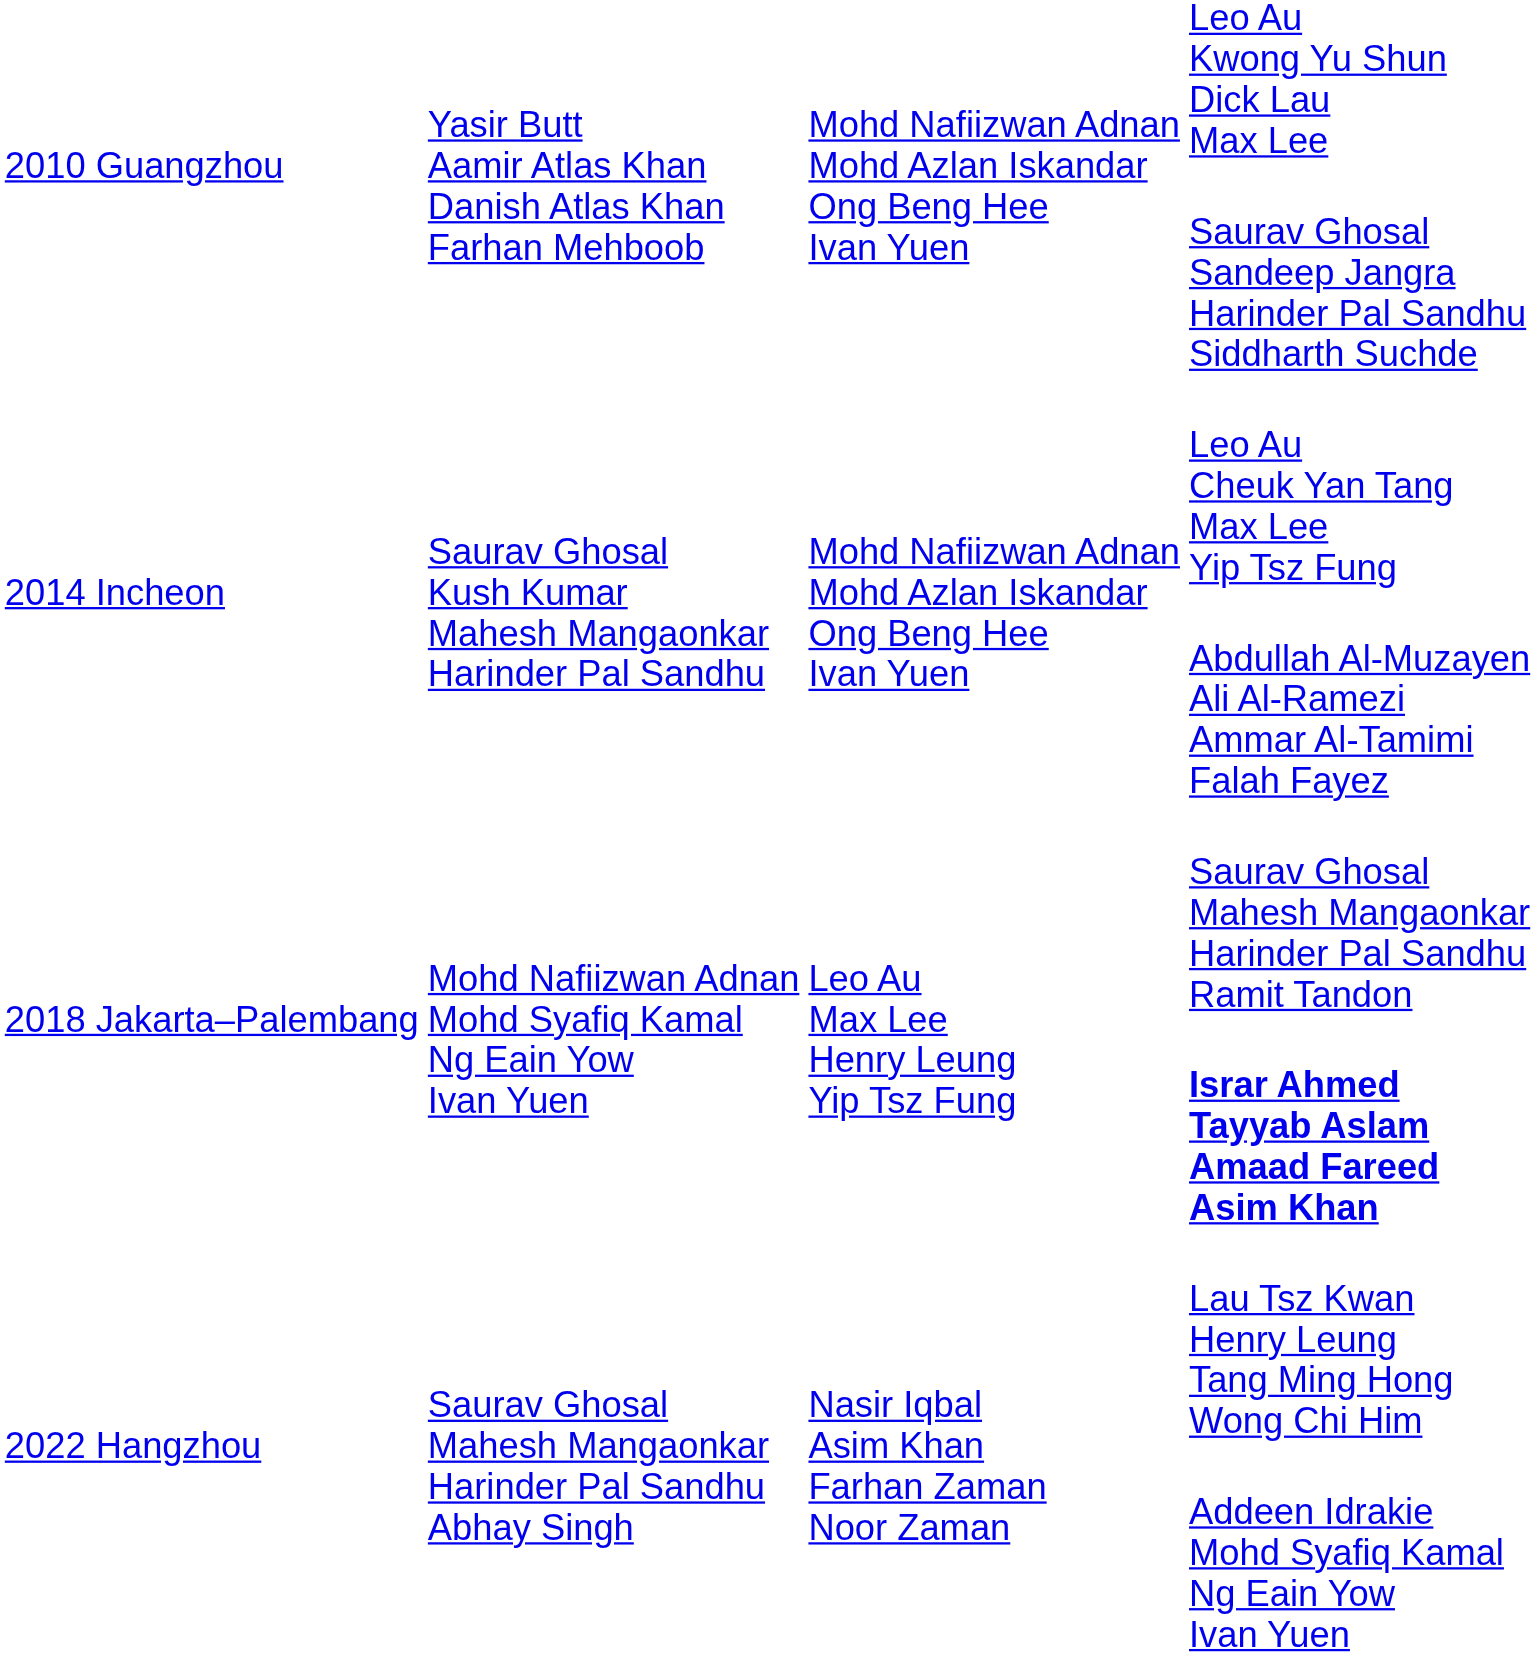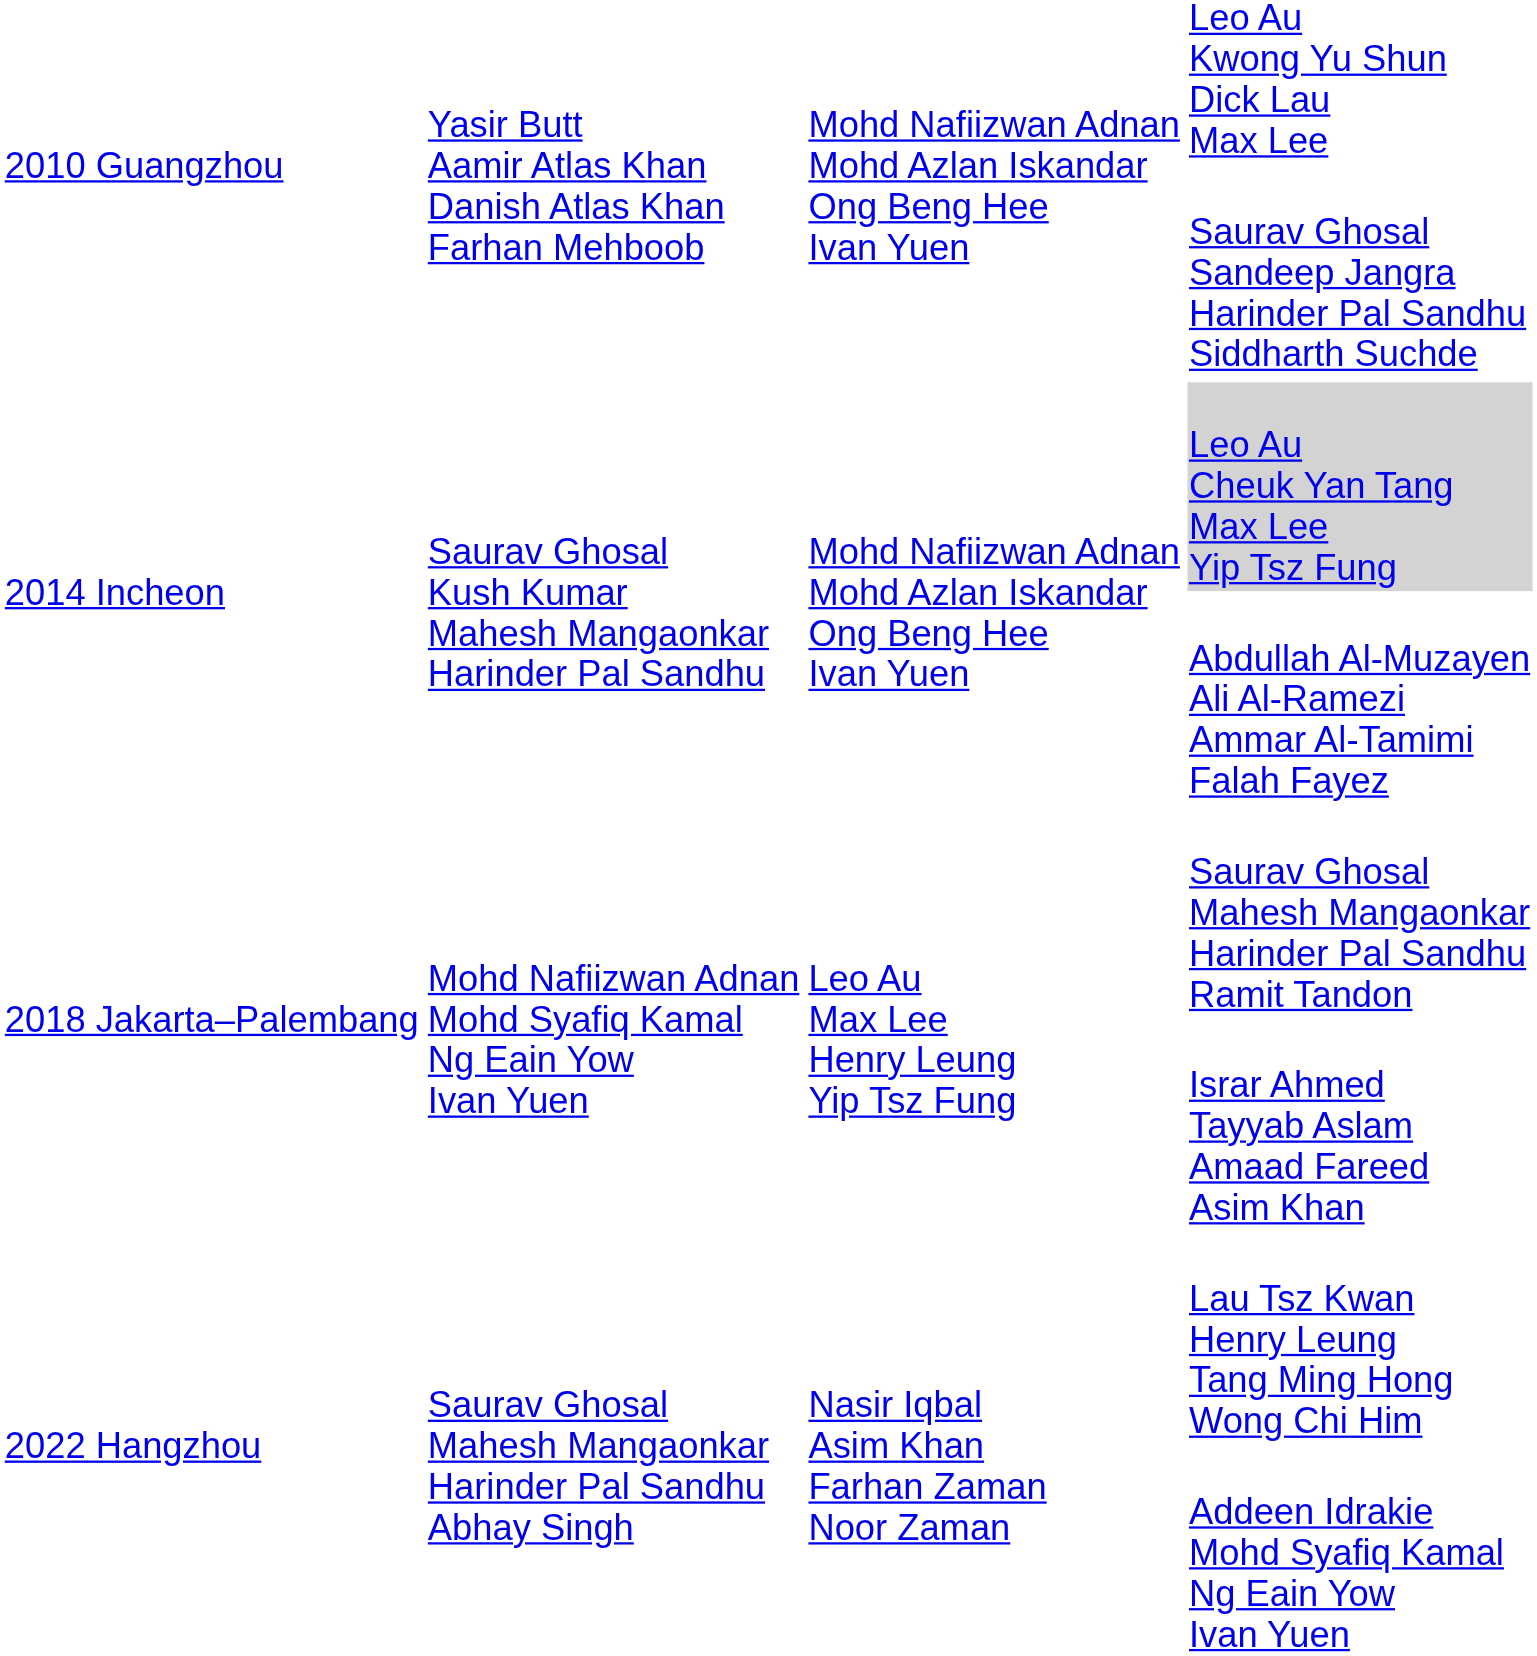(1321, 506) no background -> (1321, 506) lightgrey background
(1314, 1146) bold -> (1309, 1146) normal
